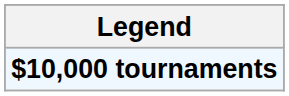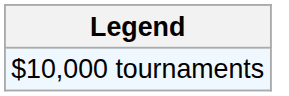(144, 69) bold -> (138, 69) normal
